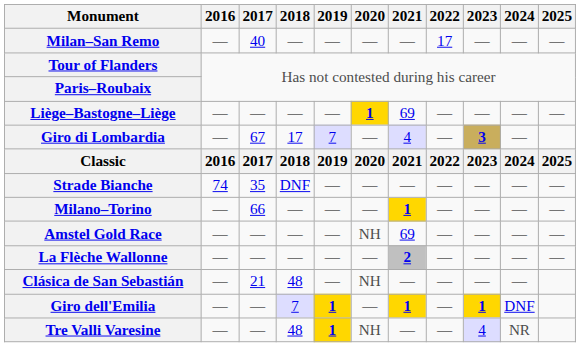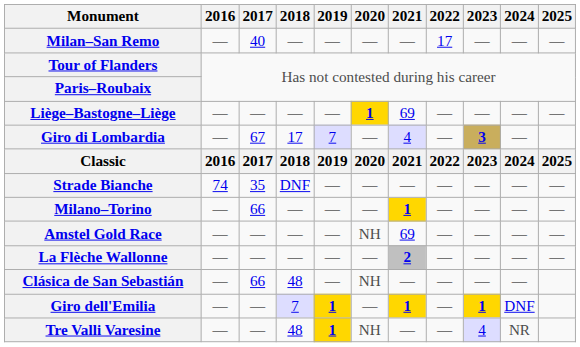(258, 281) 21 -> (258, 281) 66
